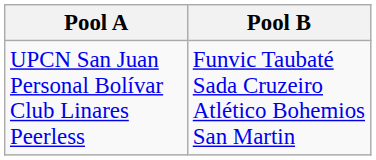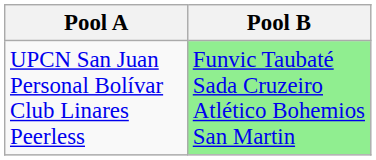(279, 97) no background -> (279, 97) lightgreen background
